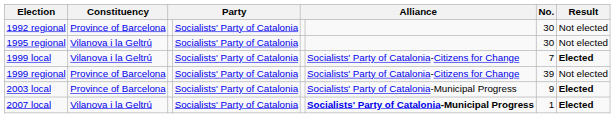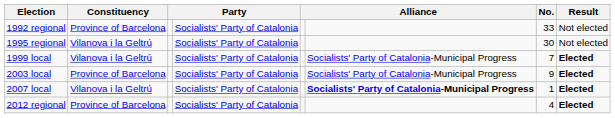(549, 27) 30 -> (549, 27) 33
(413, 58) Socialists' Party of Catalonia-Citizens for Change -> (412, 58) Socialists' Party of Catalonia-Municipal Progress
- row: (36, 74)
+ row: (36, 105)
